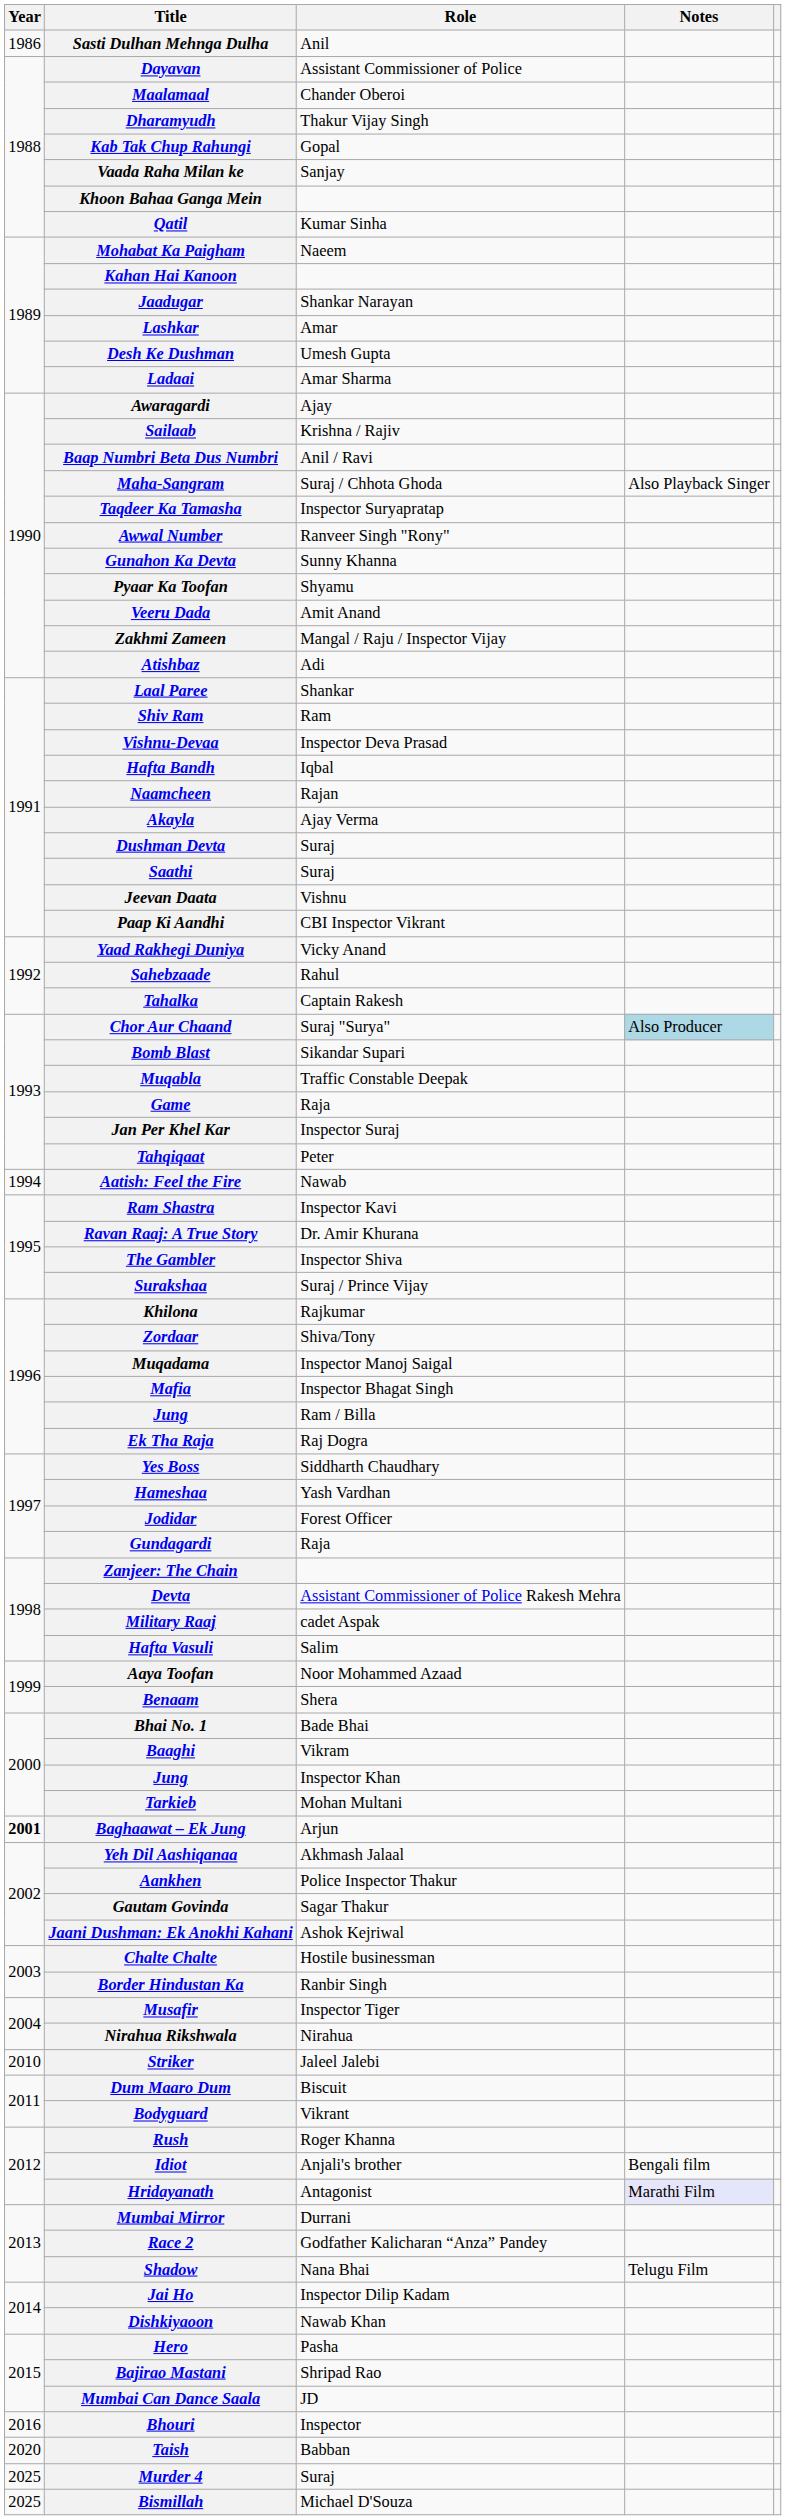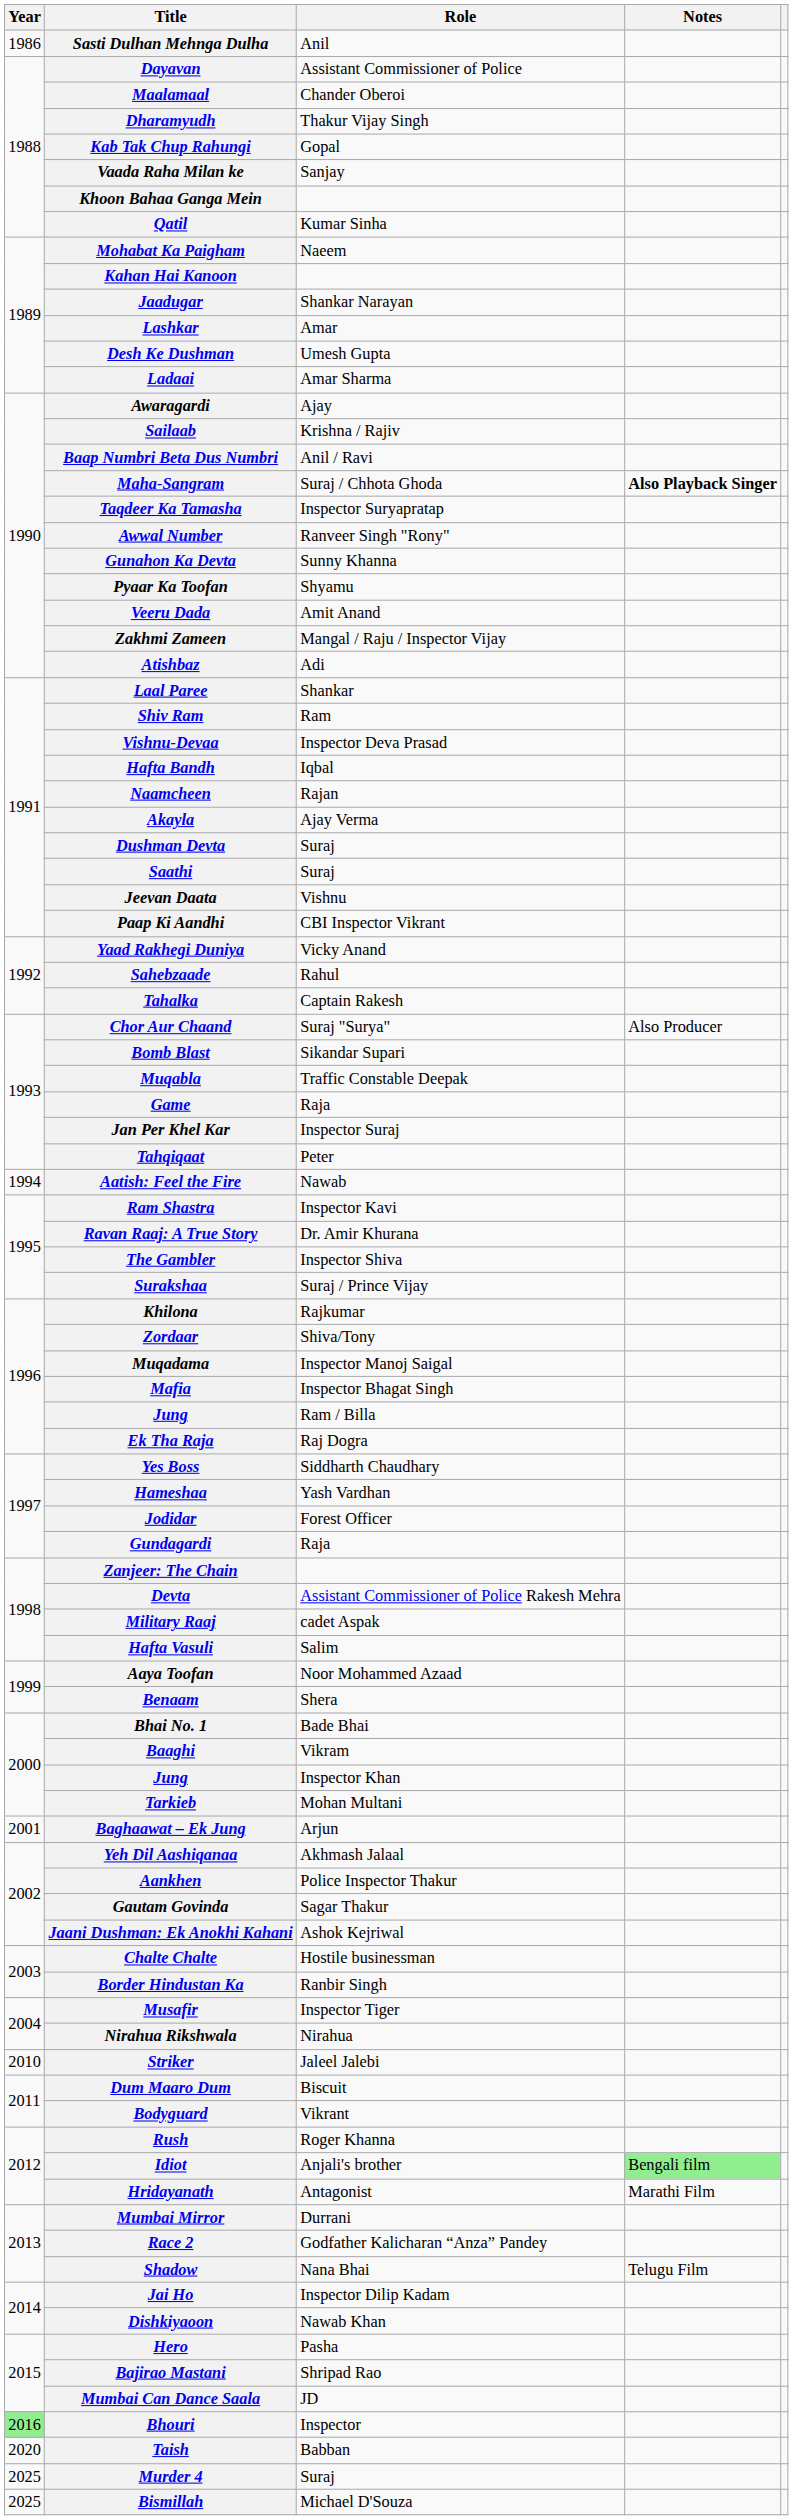(699, 483) normal -> (703, 483) bold
(675, 1026) lightblue background -> (675, 1026) no background
(25, 1829) bold -> (25, 1829) normal
(669, 2165) no background -> (669, 2165) lightgreen background
(672, 2191) lavender background -> (672, 2191) no background
(25, 2424) no background -> (25, 2424) lightgreen background
